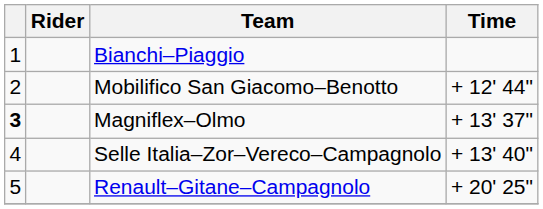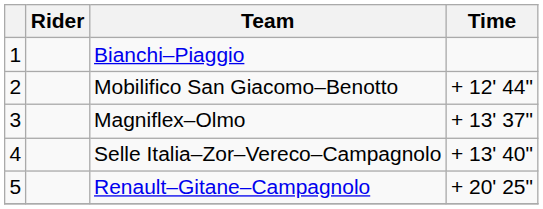(15, 120) bold -> (15, 120) normal
